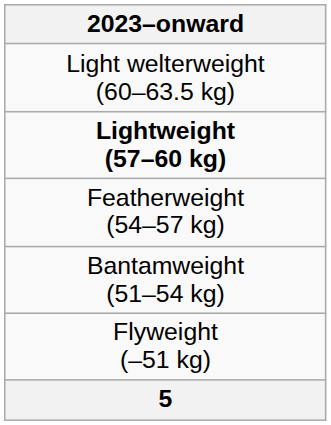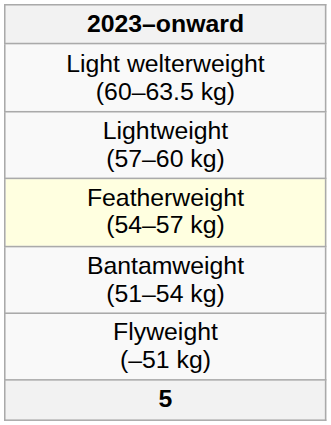(165, 144) bold -> (165, 144) normal
(165, 211) no background -> (165, 211) lightyellow background
